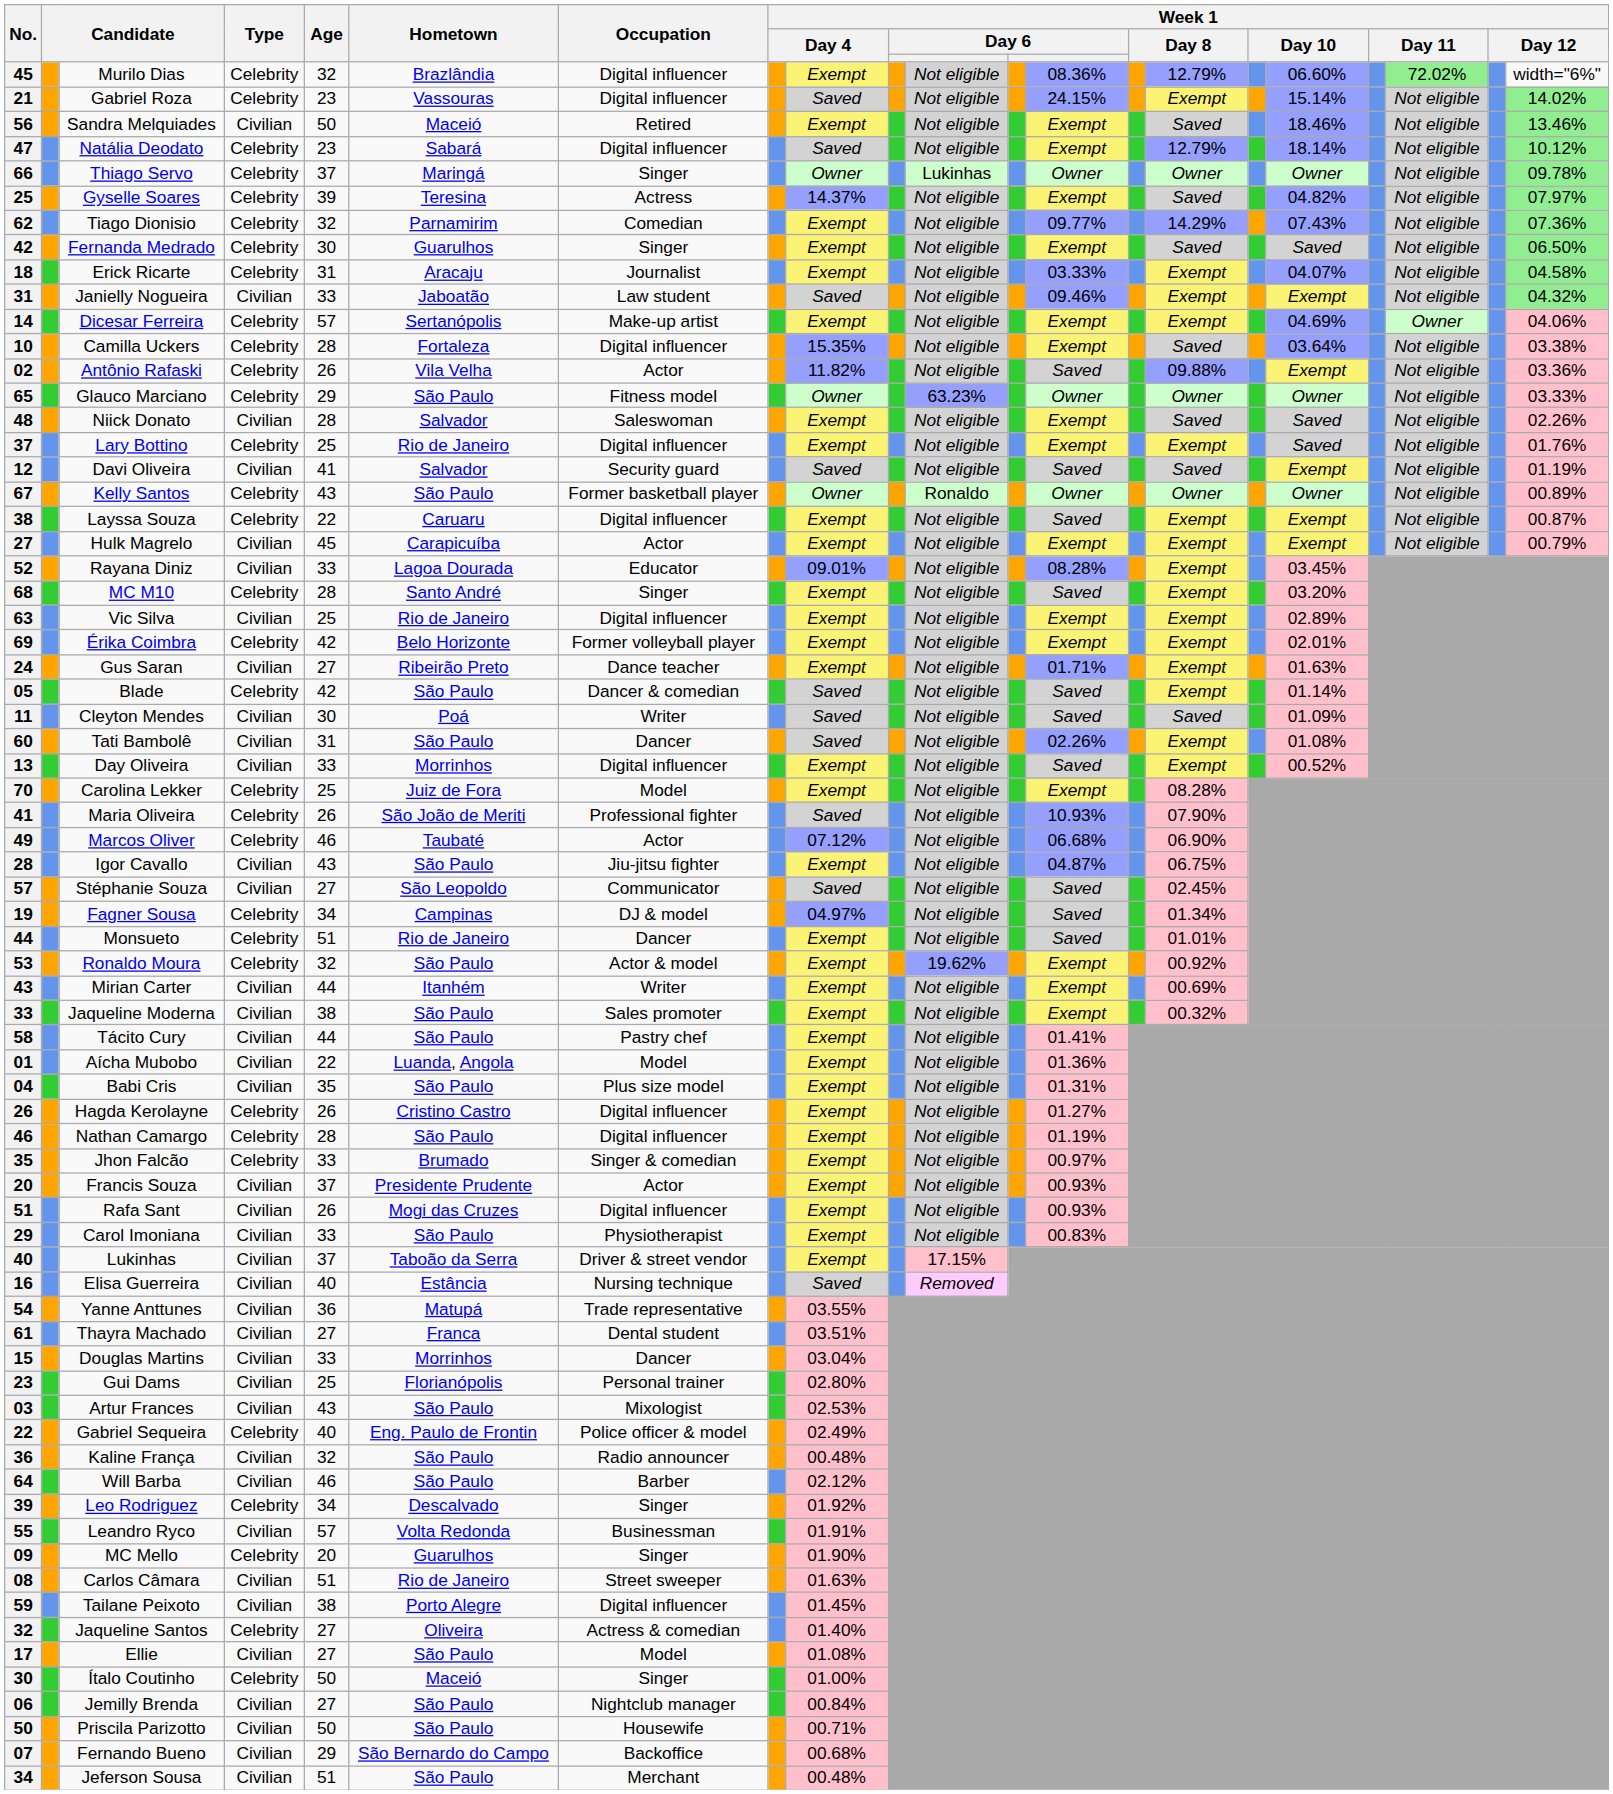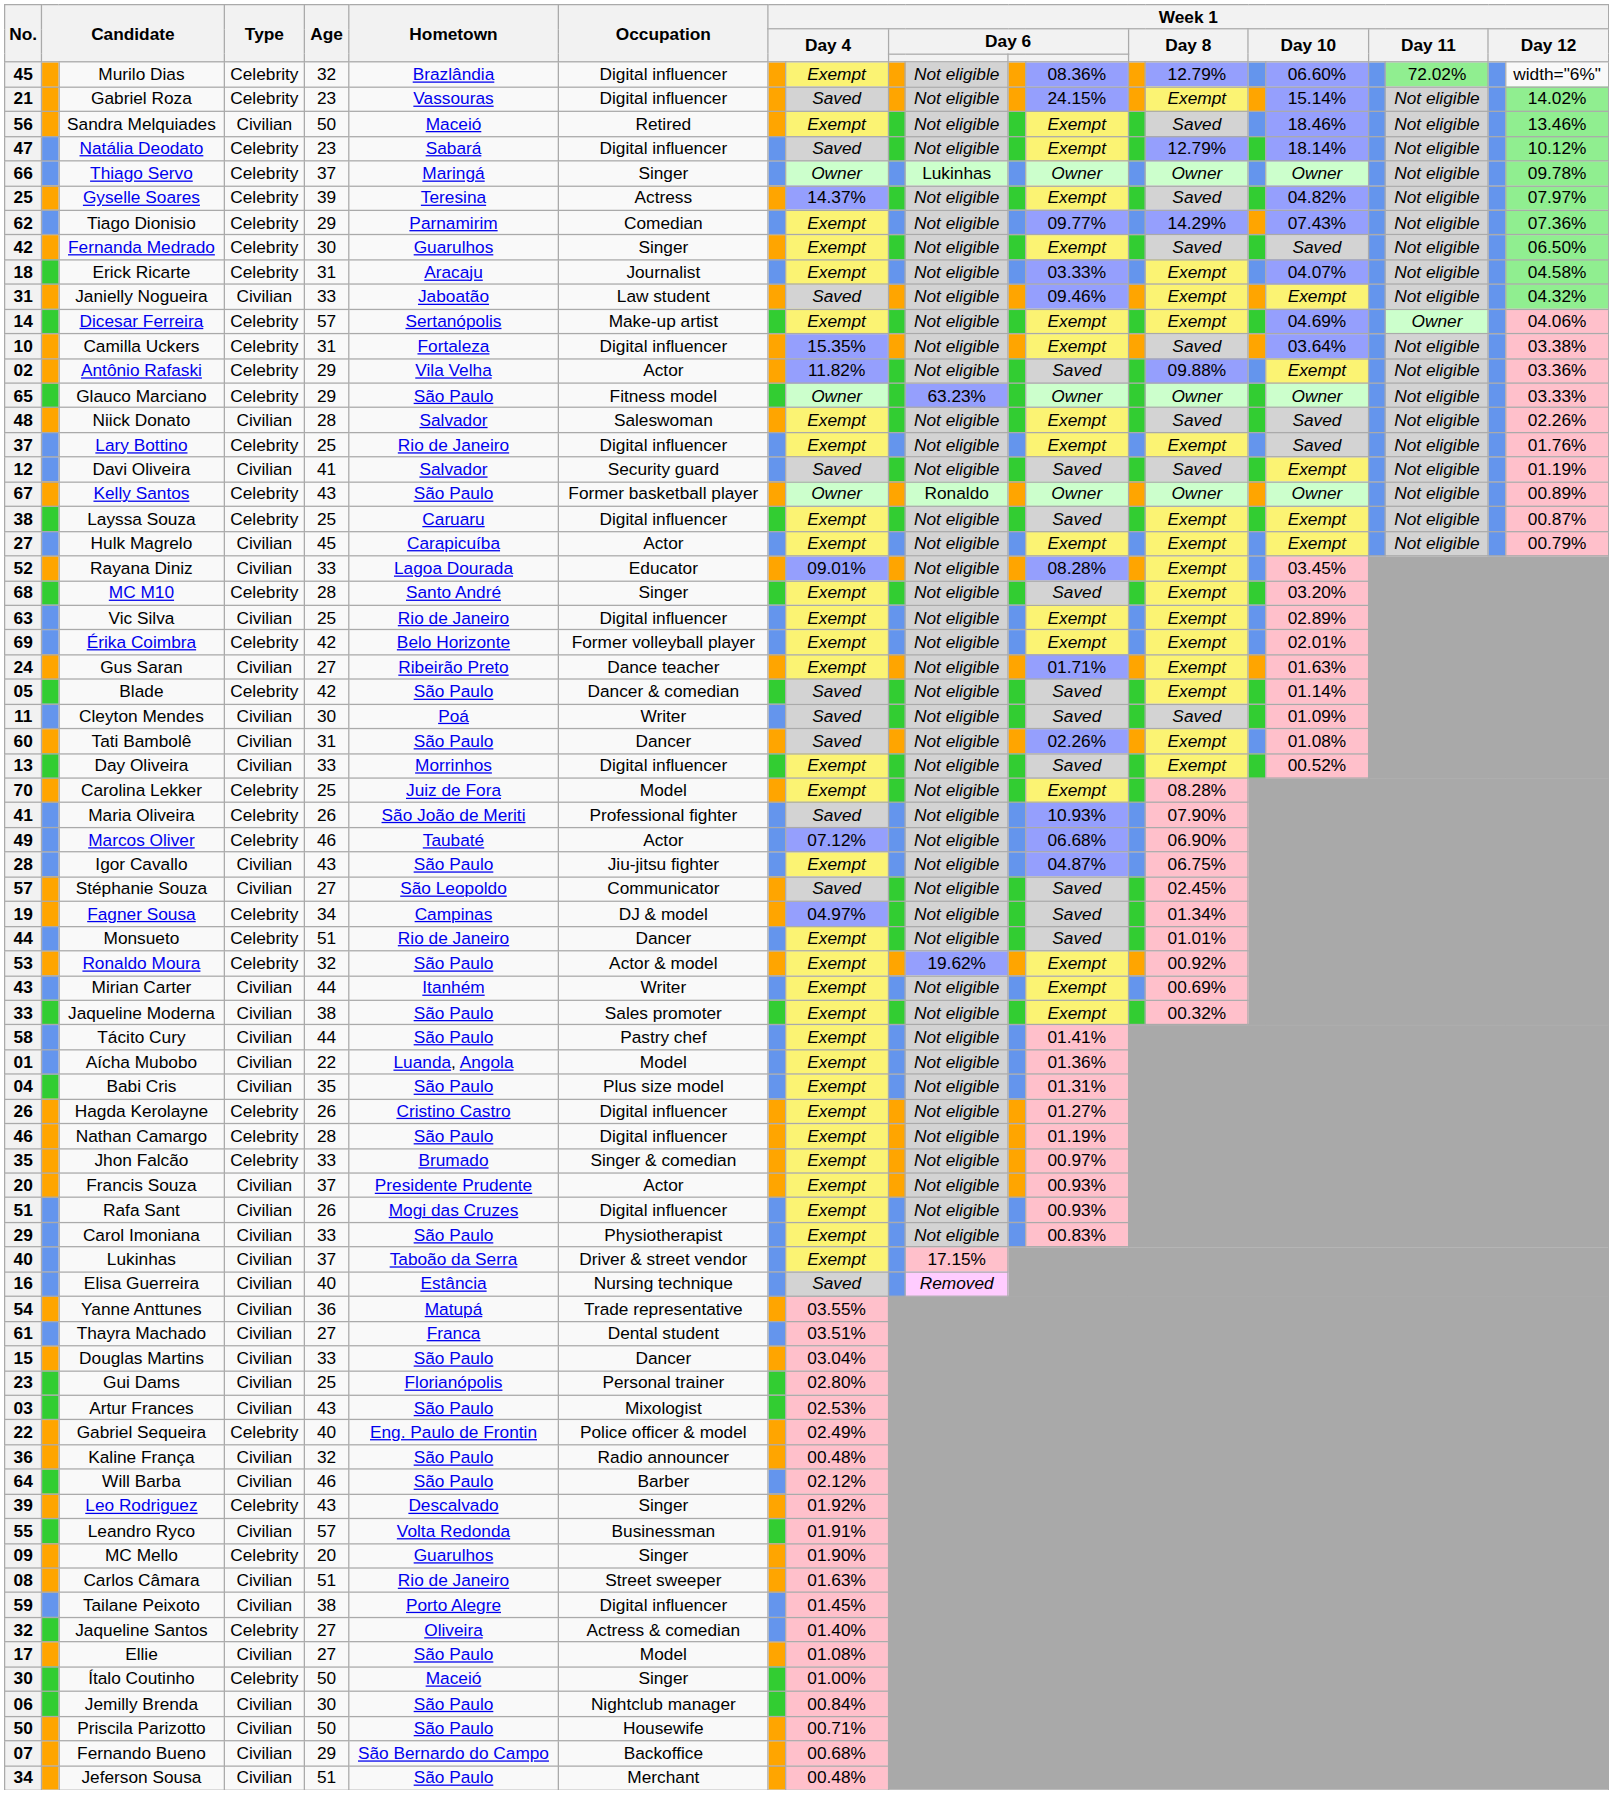(327, 222) 32 -> (327, 222) 29
(327, 346) 28 -> (327, 346) 31
(327, 370) 26 -> (327, 370) 29
(327, 518) 22 -> (327, 518) 25
(454, 1358) Morrinhos -> (453, 1358) São Paulo
(327, 1506) 34 -> (327, 1506) 43
(327, 1703) 27 -> (327, 1703) 30
